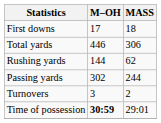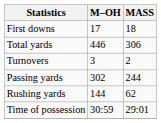rows swapped: (36, 61) <-> (28, 94)
(102, 110) bold -> (102, 110) normal
